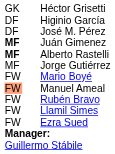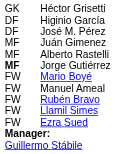(12, 43) bold -> (12, 43) normal
(12, 54) bold -> (12, 54) normal
(12, 65) normal -> (12, 65) bold
(13, 88) lightsalmon background -> (13, 88) no background
